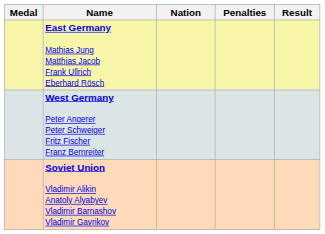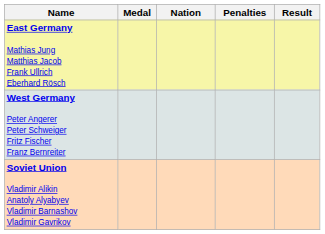columns swapped: (24, 12) <-> (100, 12)
